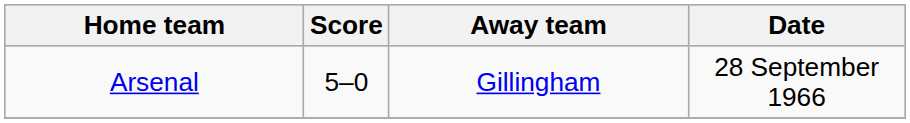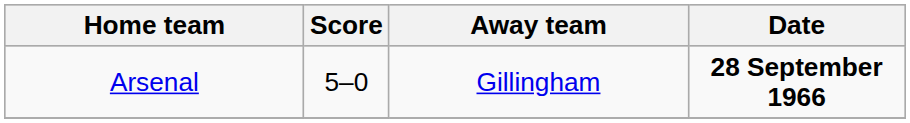(797, 81) normal -> (797, 81) bold
